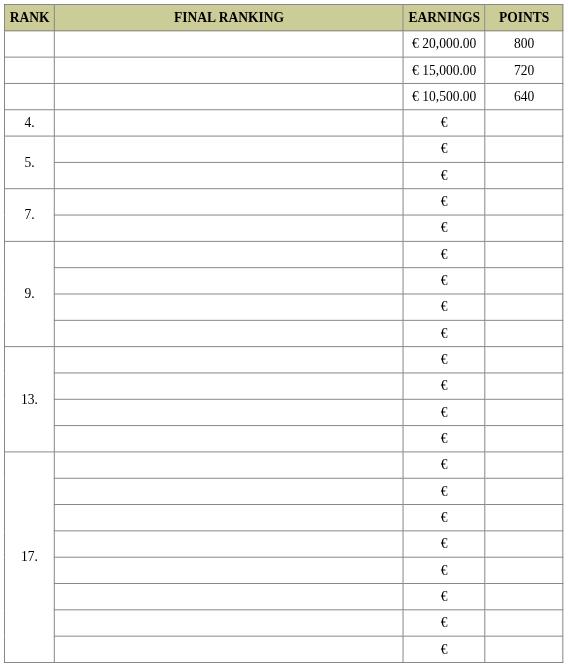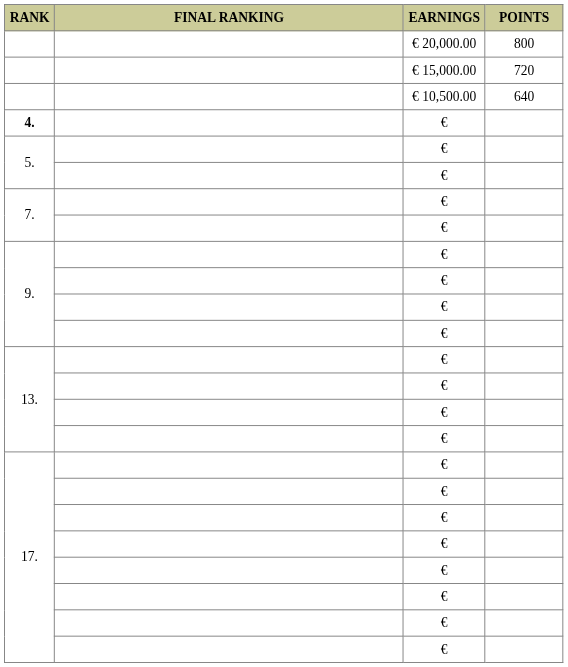(30, 122) normal -> (30, 122) bold
